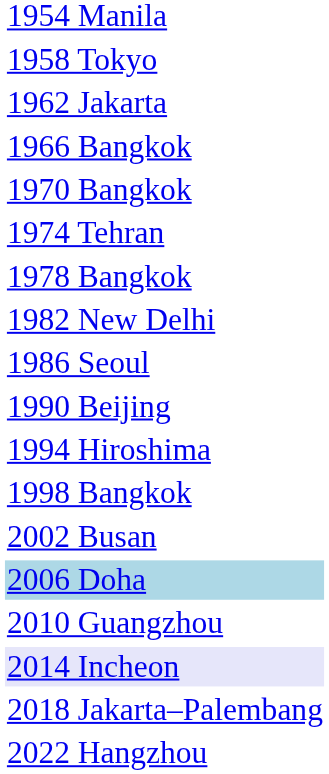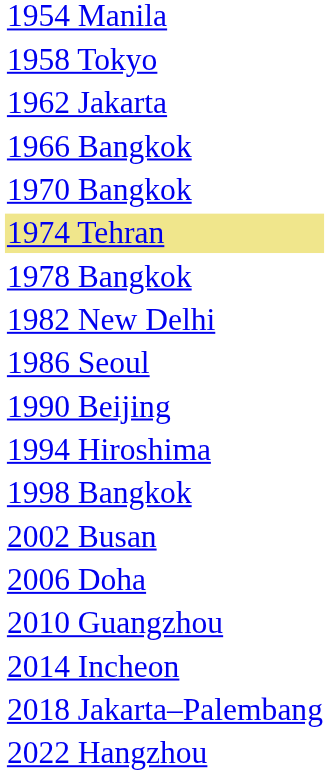(86, 232) no background -> (86, 232) khaki background
(77, 579) lightblue background -> (77, 579) no background
(93, 666) lavender background -> (93, 666) no background
